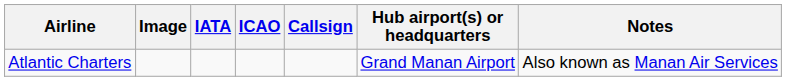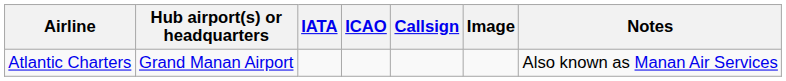columns swapped: (163, 27) <-> (438, 27)
